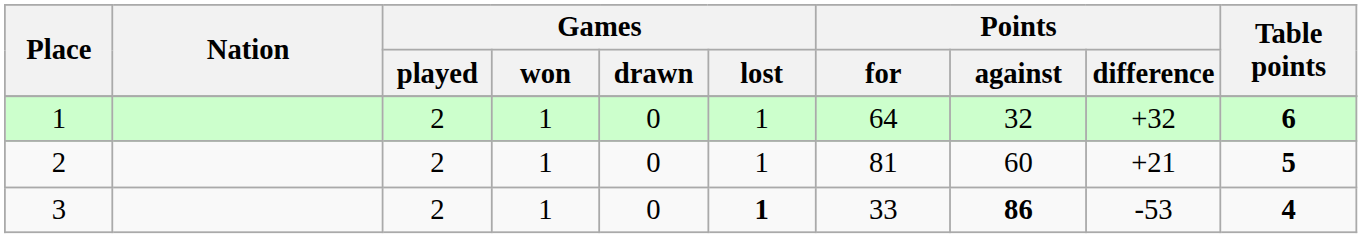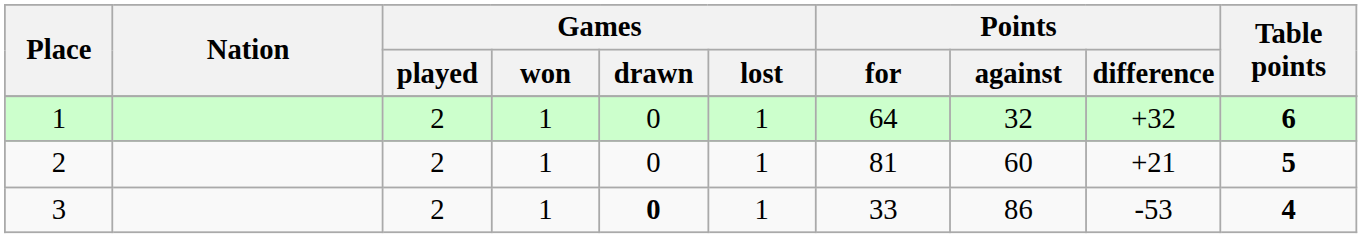(654, 208) normal -> (654, 208) bold
(762, 208) bold -> (762, 208) normal
(1018, 208) bold -> (1018, 208) normal
